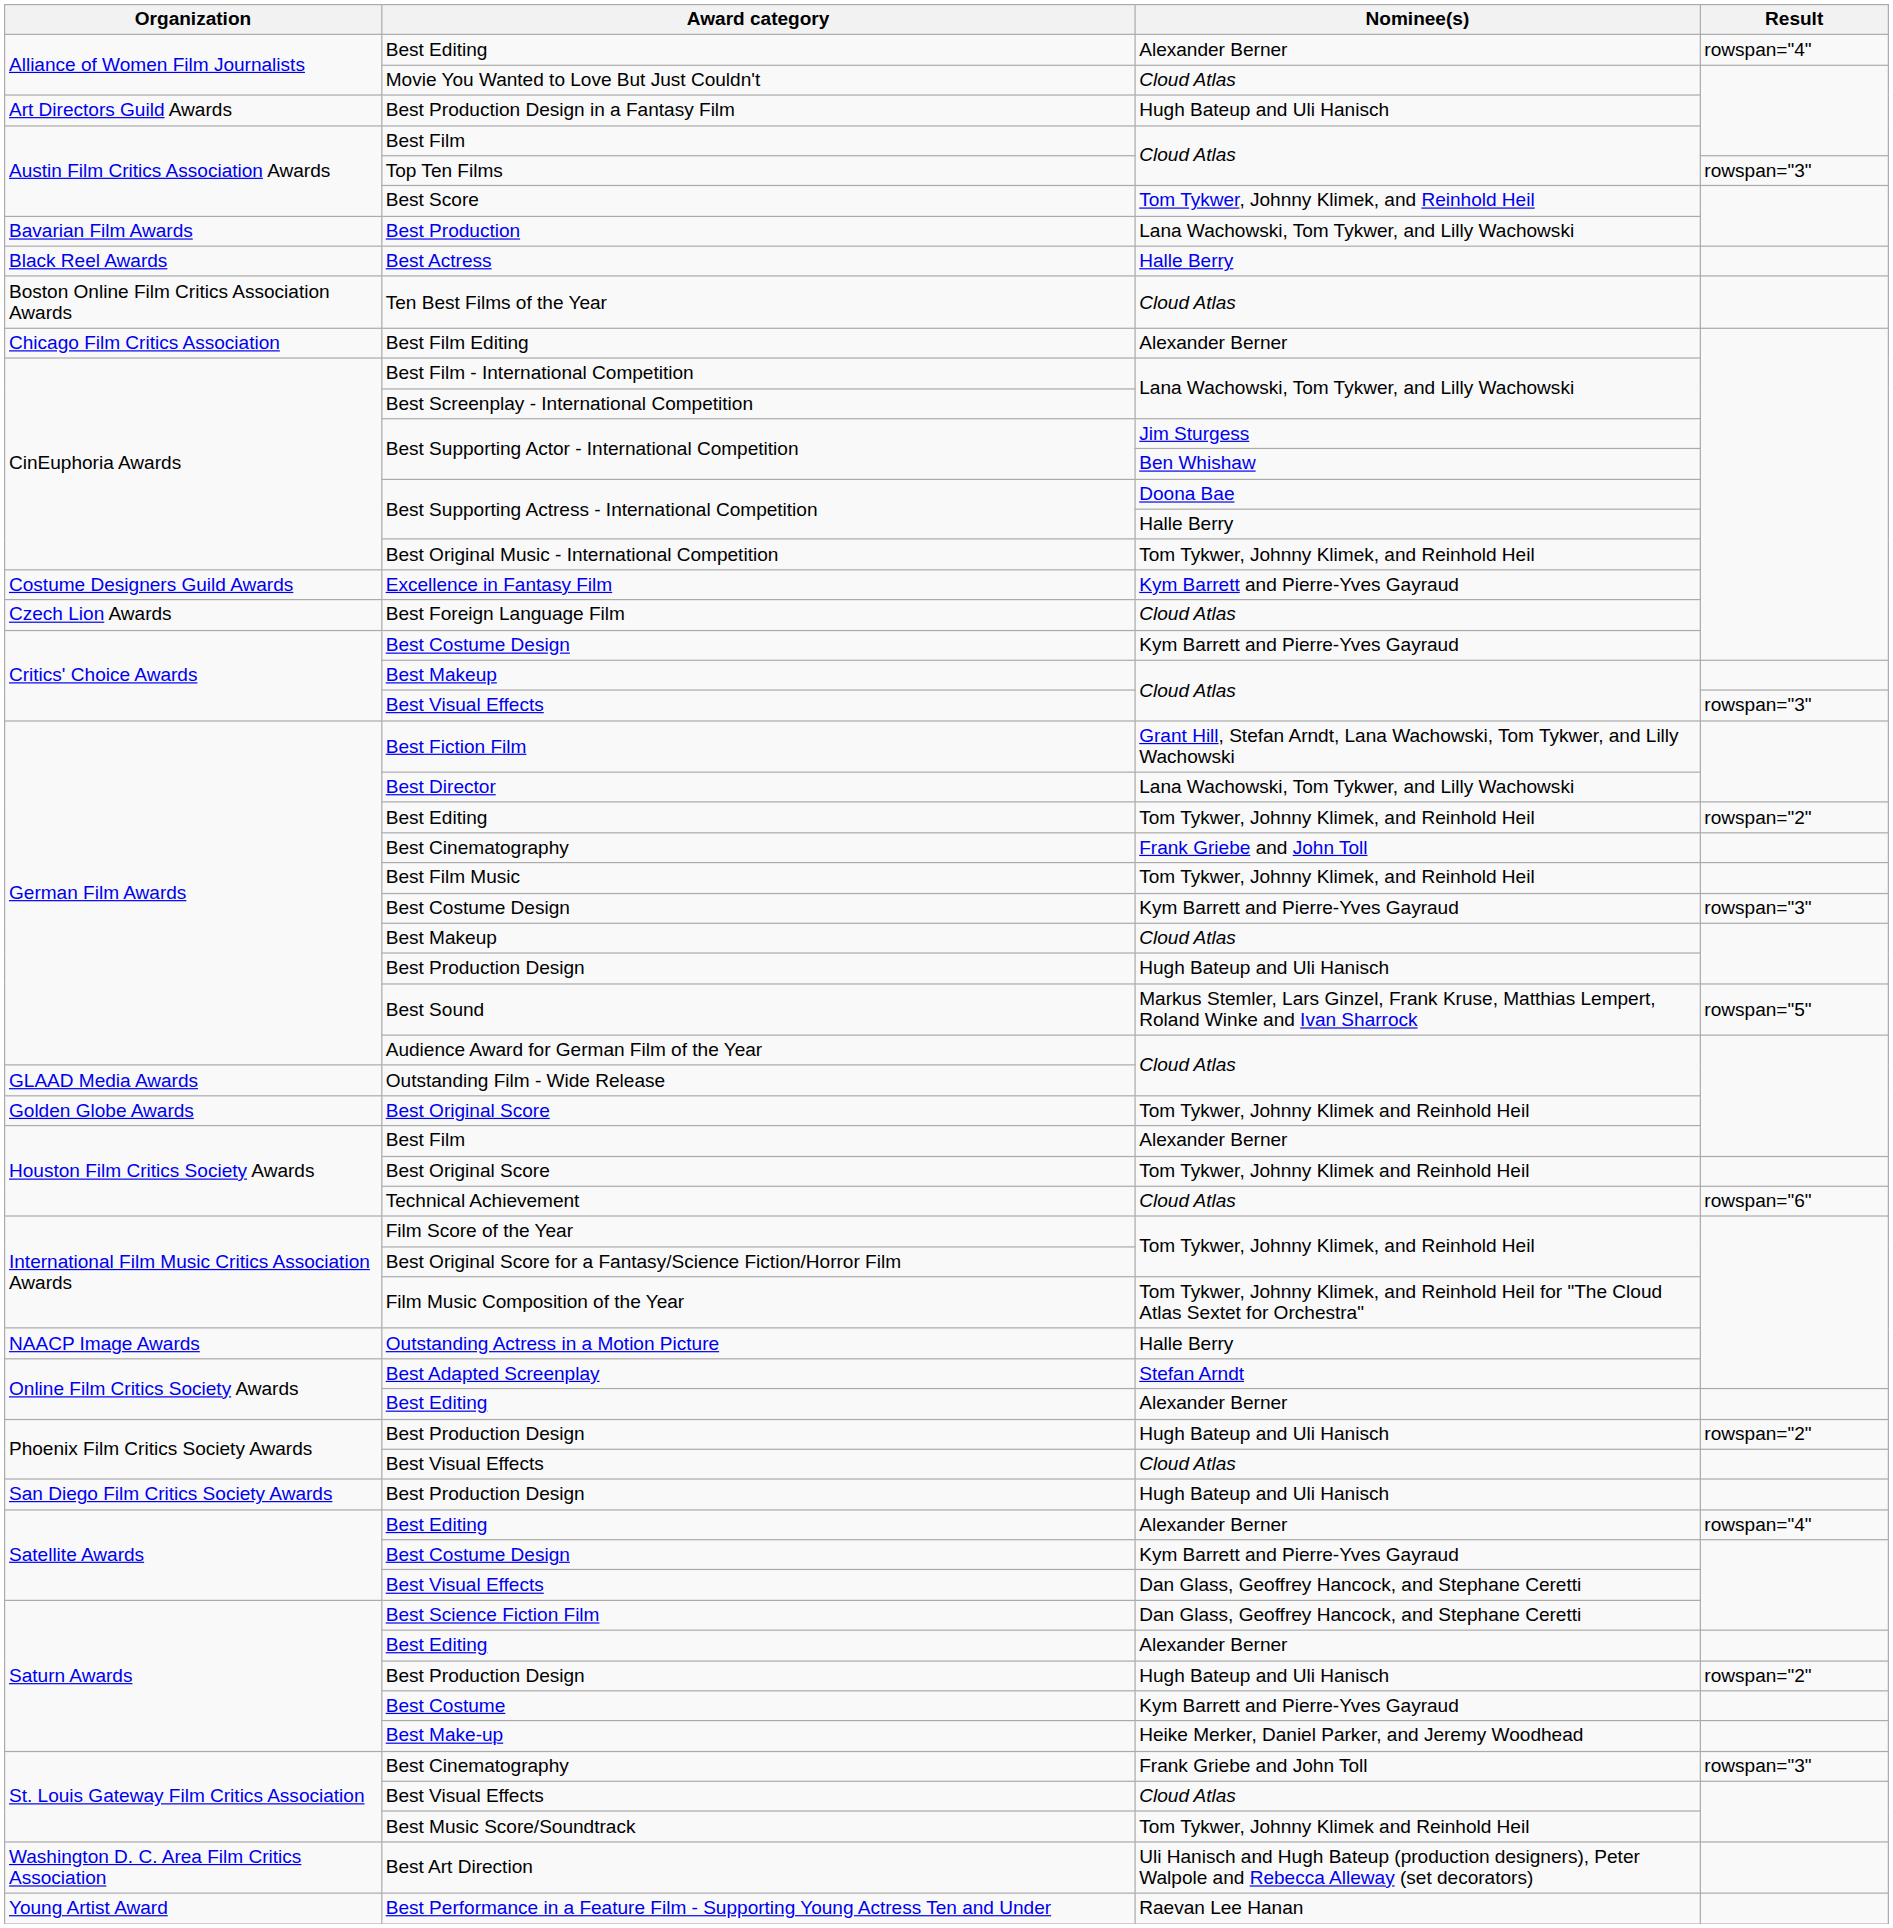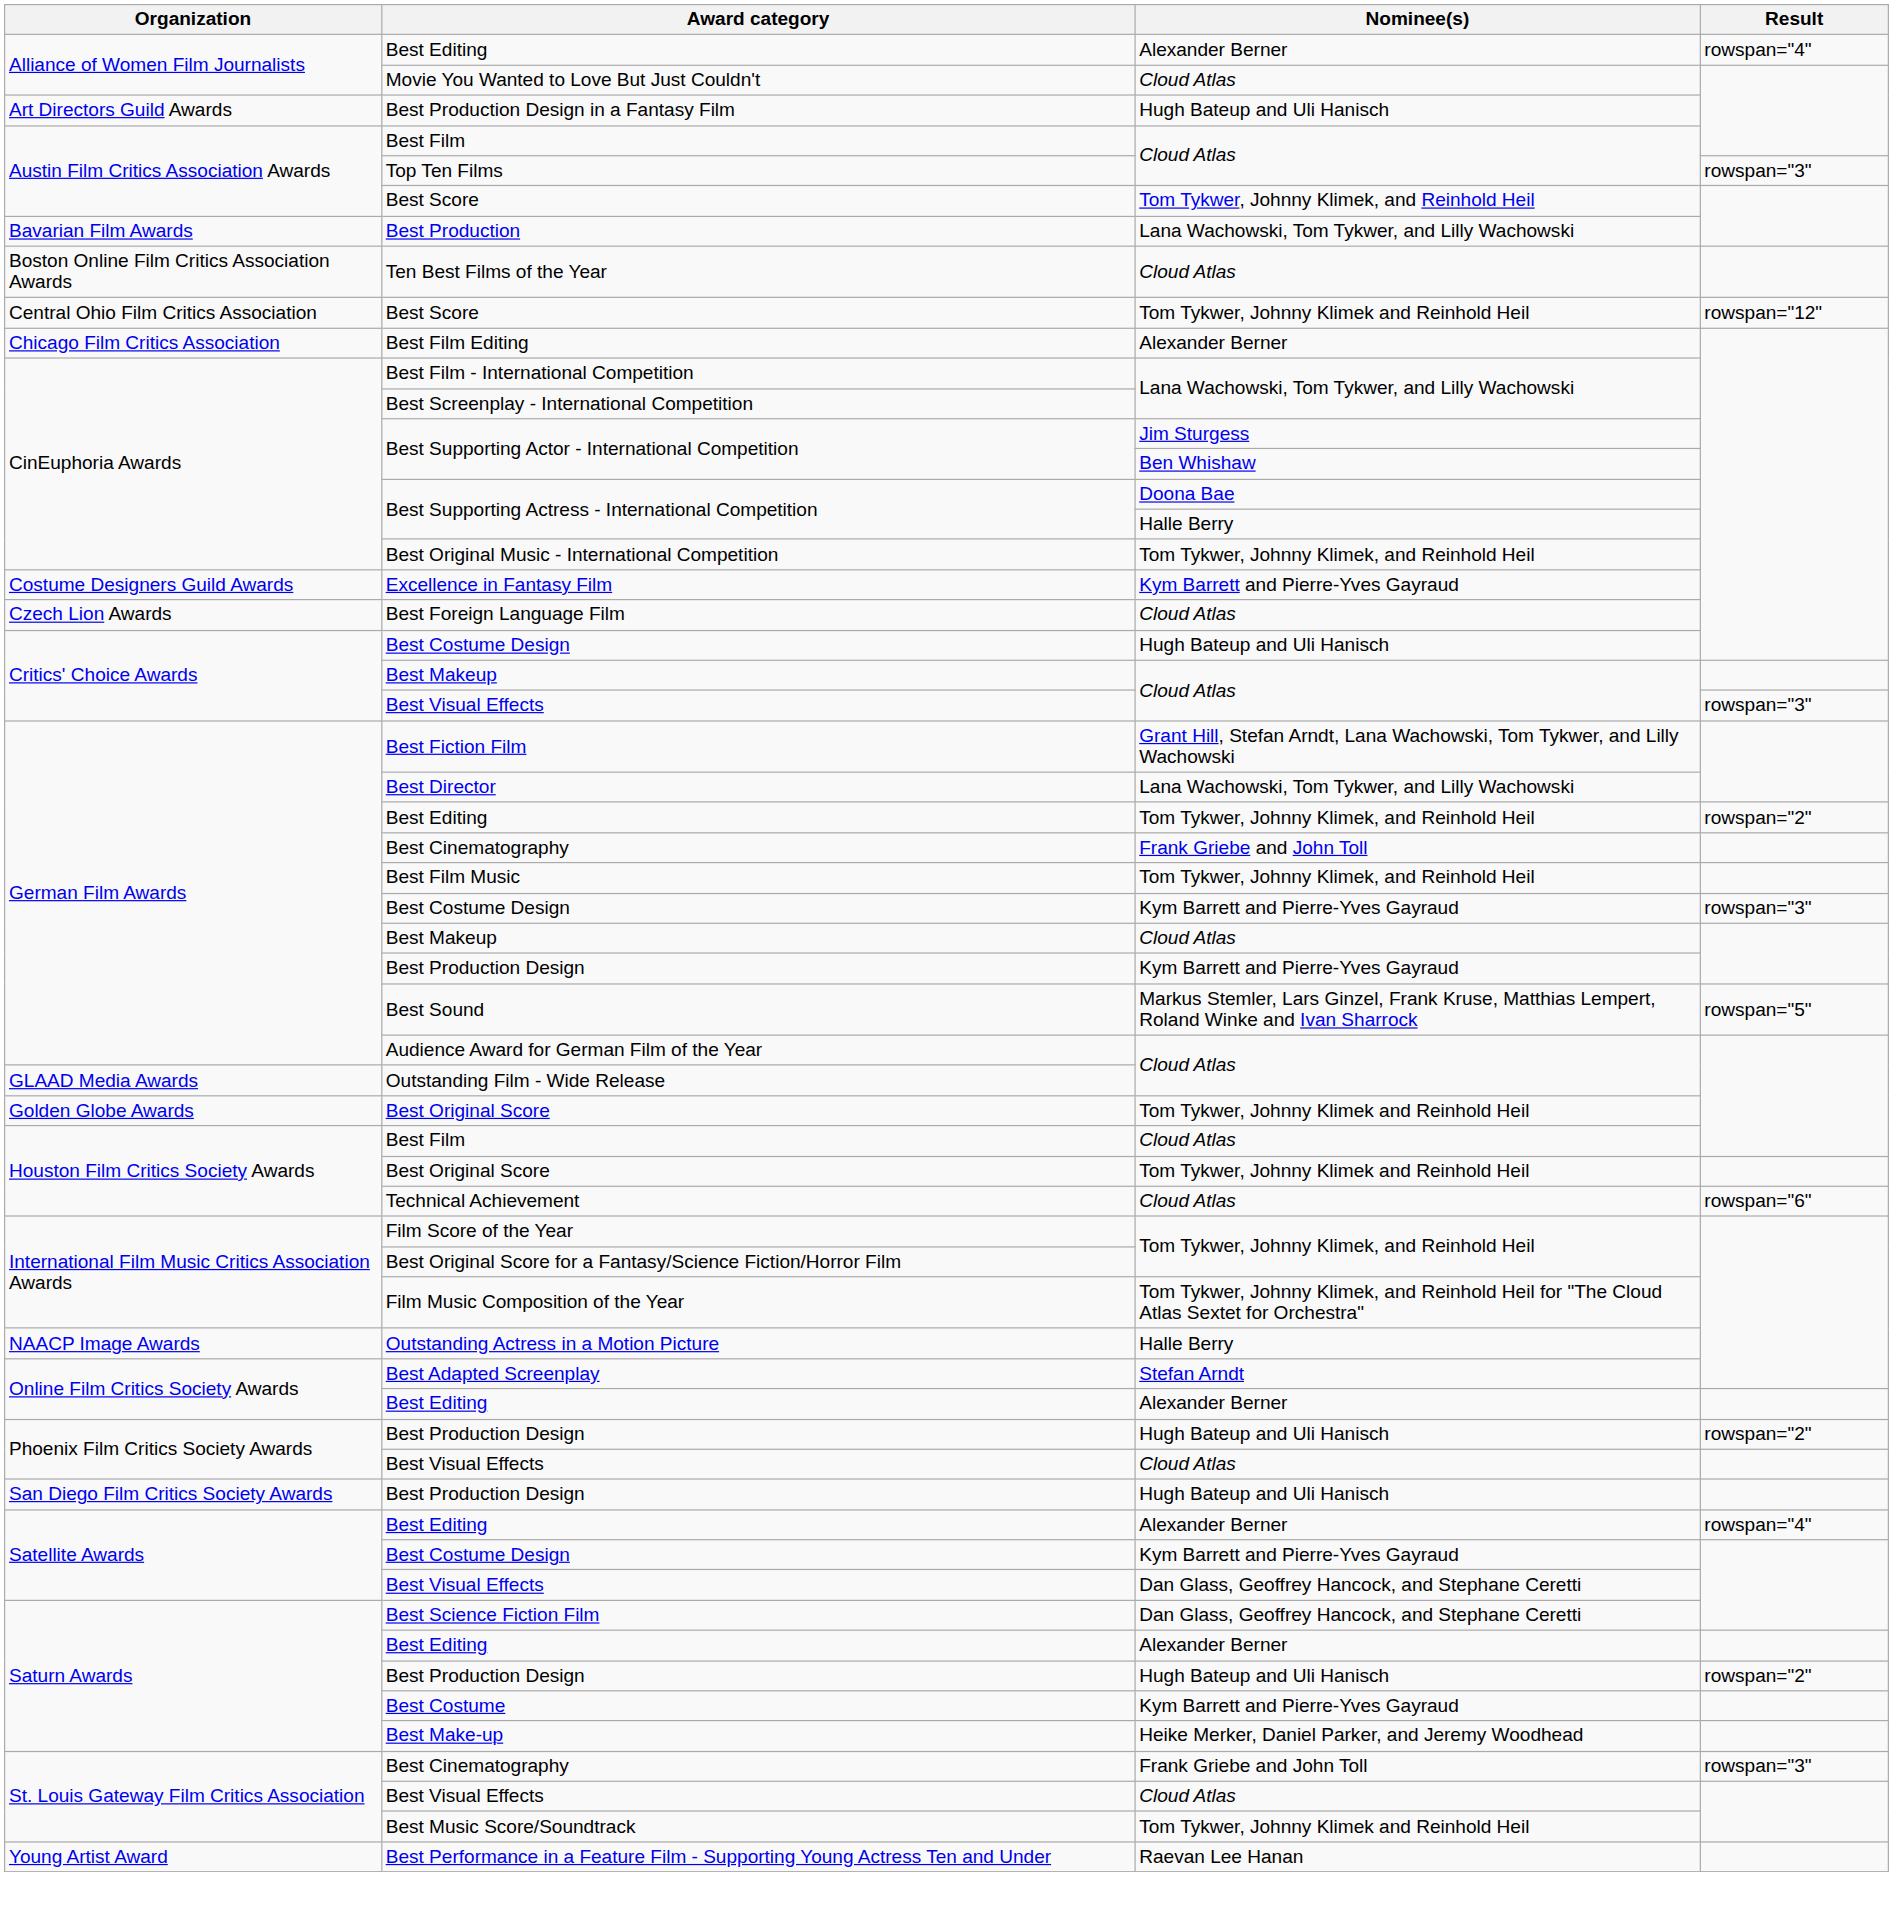- row: (88, 261)
+ row: (163, 312)
(1299, 644) Kym Barrett and Pierre-Yves Gayraud -> (1264, 644) Hugh Bateup and Uli Hanisch
(1264, 968) Hugh Bateup and Uli Hanisch -> (1299, 968) Kym Barrett and Pierre-Yves Gayraud
(1213, 1140) Alexander Berner -> (1188, 1140) Cloud Atlas
- row: (155, 1867)
